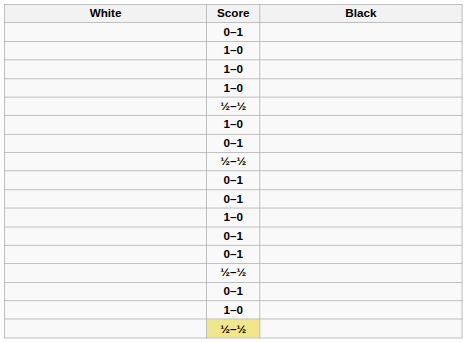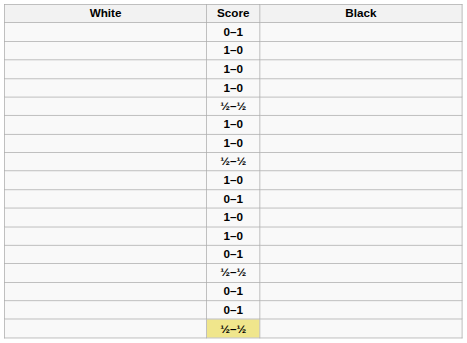(233, 143) 0–1 -> (233, 143) 1–0
(233, 180) 0–1 -> (233, 180) 1–0
(233, 236) 0–1 -> (233, 236) 1–0
(233, 310) 1–0 -> (233, 310) 0–1
